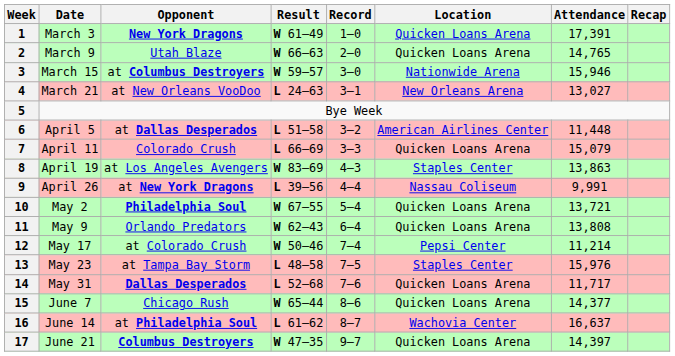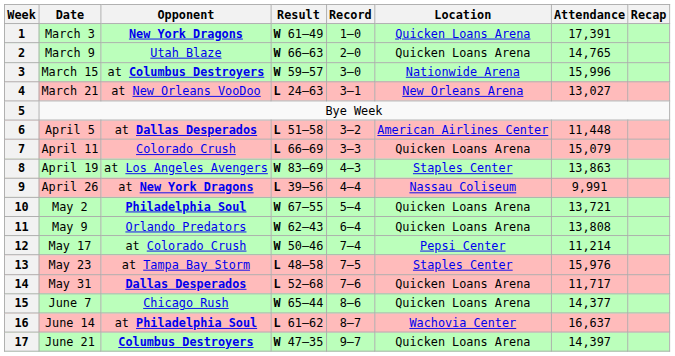(590, 72) 15,946 -> (590, 72) 15,996
